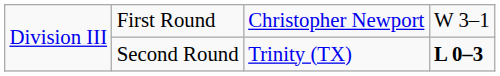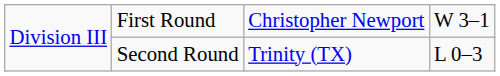(459, 53) bold -> (458, 53) normal
